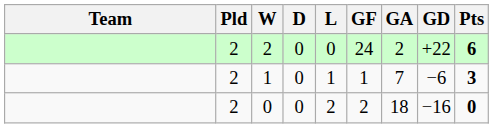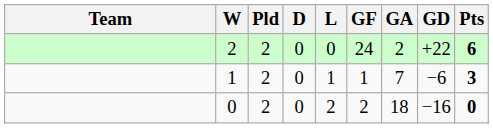columns swapped: (234, 19) <-> (267, 19)
